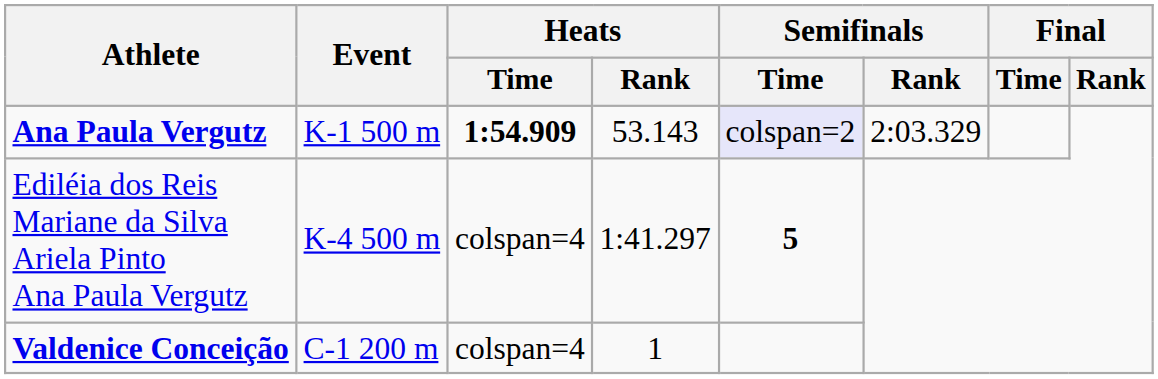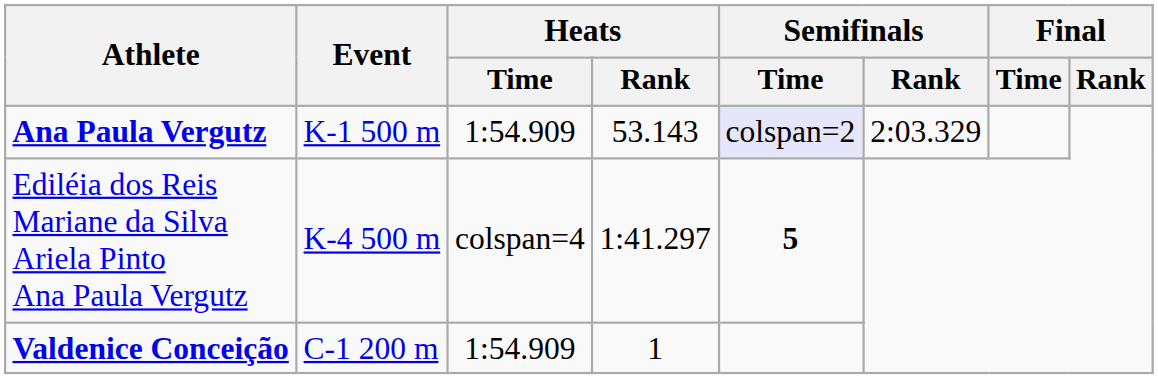(520, 132) bold -> (520, 132) normal
(520, 347) colspan=4 -> (520, 347) 1:54.909
